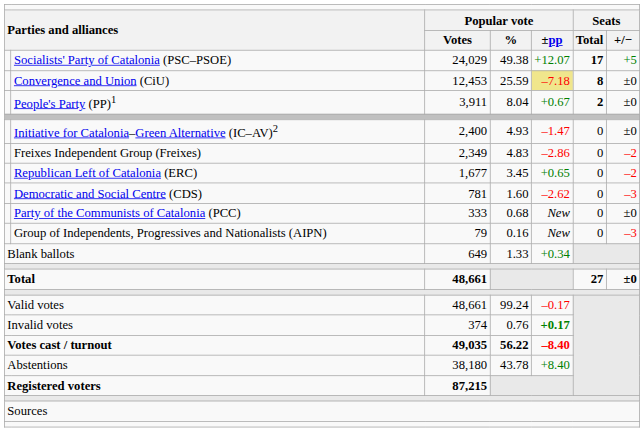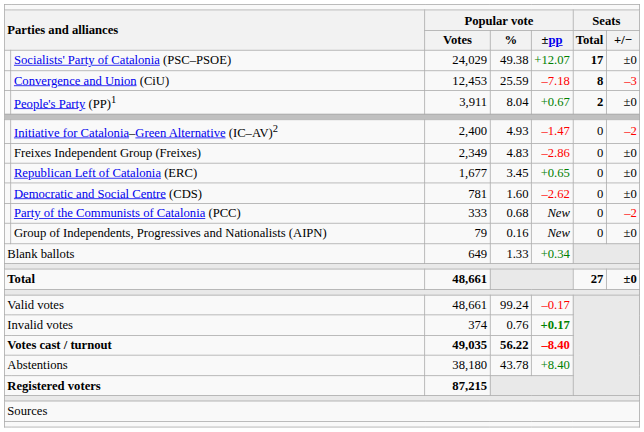(630, 60) +5 -> (630, 60) ±0
(556, 80) khaki background -> (556, 80) no background
(630, 80) ±0 -> (631, 80) –3
(630, 131) ±0 -> (631, 131) –2
(631, 153) –2 -> (630, 153) ±0
(631, 173) –2 -> (630, 173) ±0
(631, 193) –3 -> (630, 193) ±0
(630, 213) ±0 -> (631, 213) –2
(631, 233) –3 -> (630, 233) ±0
